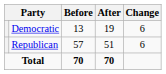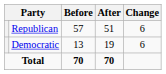rows swapped: (35, 45) <-> (35, 28)
